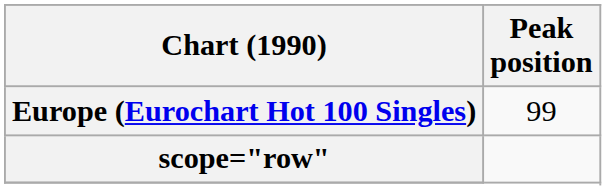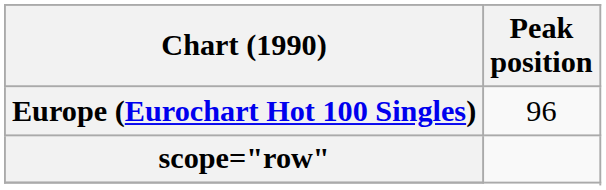(541, 110) 99 -> (541, 110) 96
